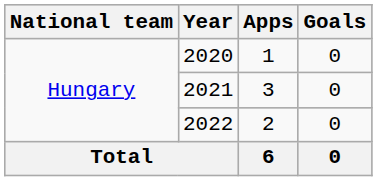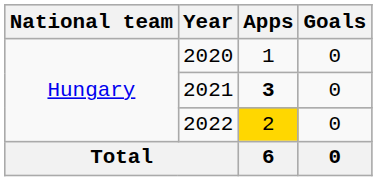(268, 90) normal -> (268, 90) bold
(268, 124) no background -> (268, 124) gold background
